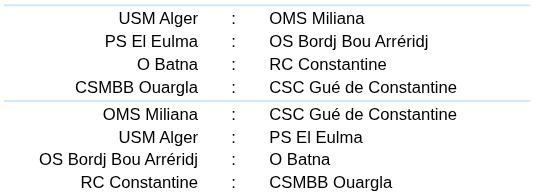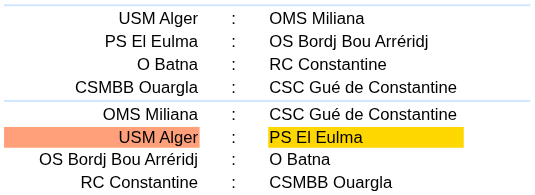(158, 137) no background -> (158, 137) lightsalmon background
(316, 137) no background -> (316, 137) gold background
